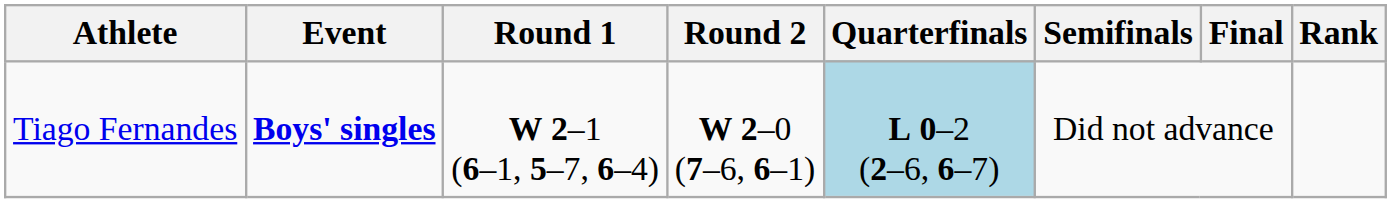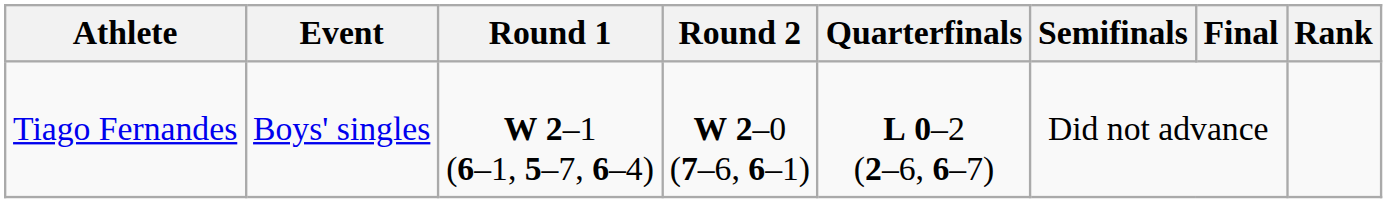(344, 128) bold -> (342, 128) normal
(929, 147) lightblue background -> (924, 147) no background
